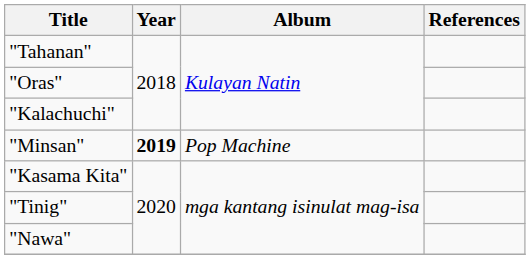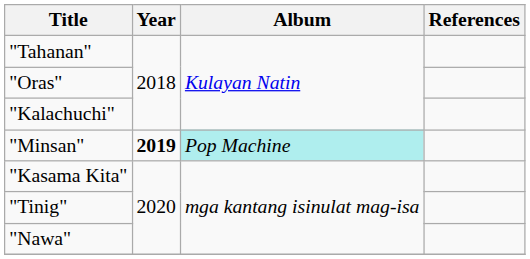(238, 144) no background -> (238, 144) paleturquoise background
